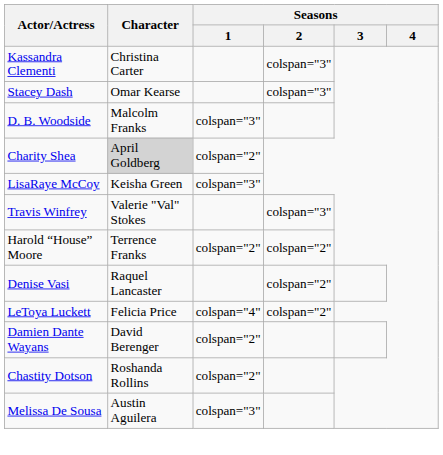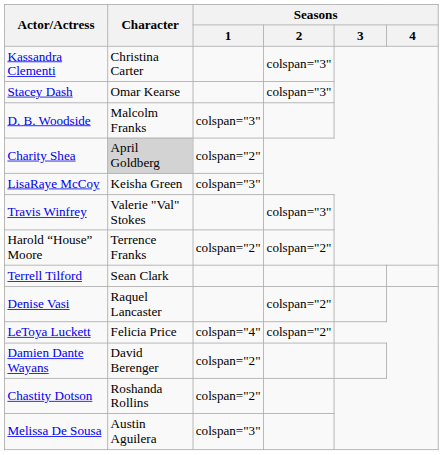+ row: (45, 275)
